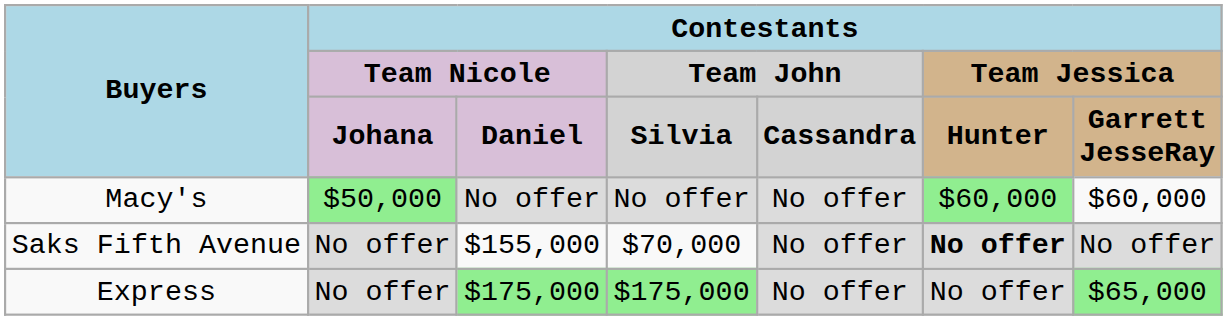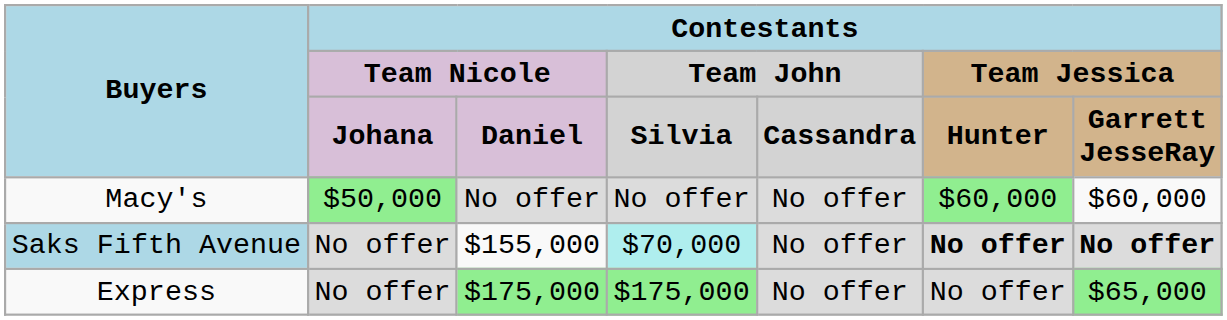(156, 246) no background -> (156, 246) lightblue background
(682, 246) no background -> (682, 246) paleturquoise background
(1147, 246) normal -> (1147, 246) bold
